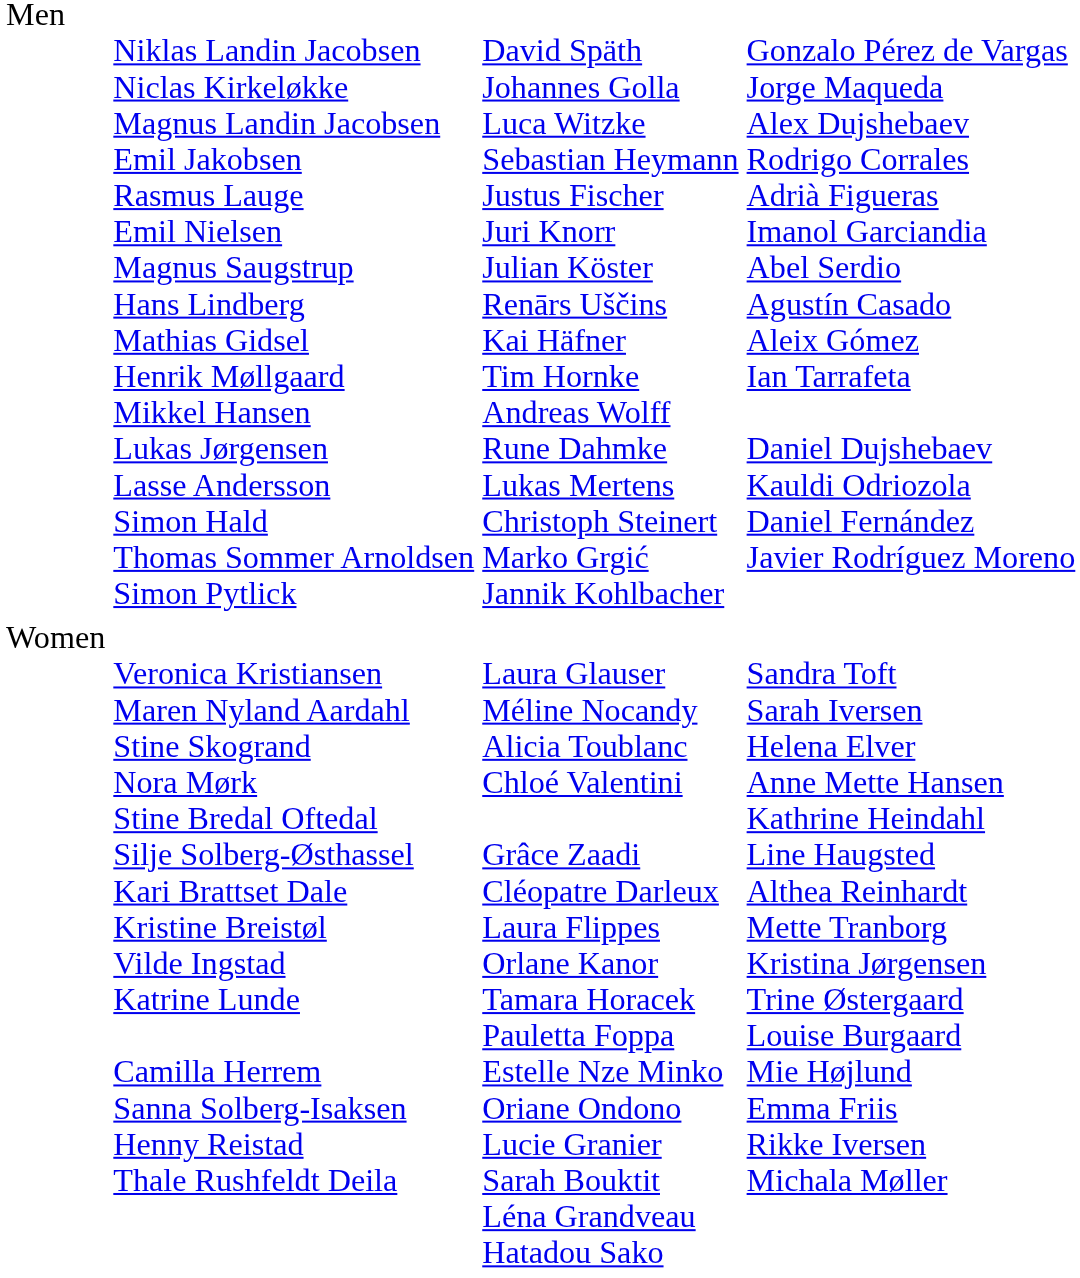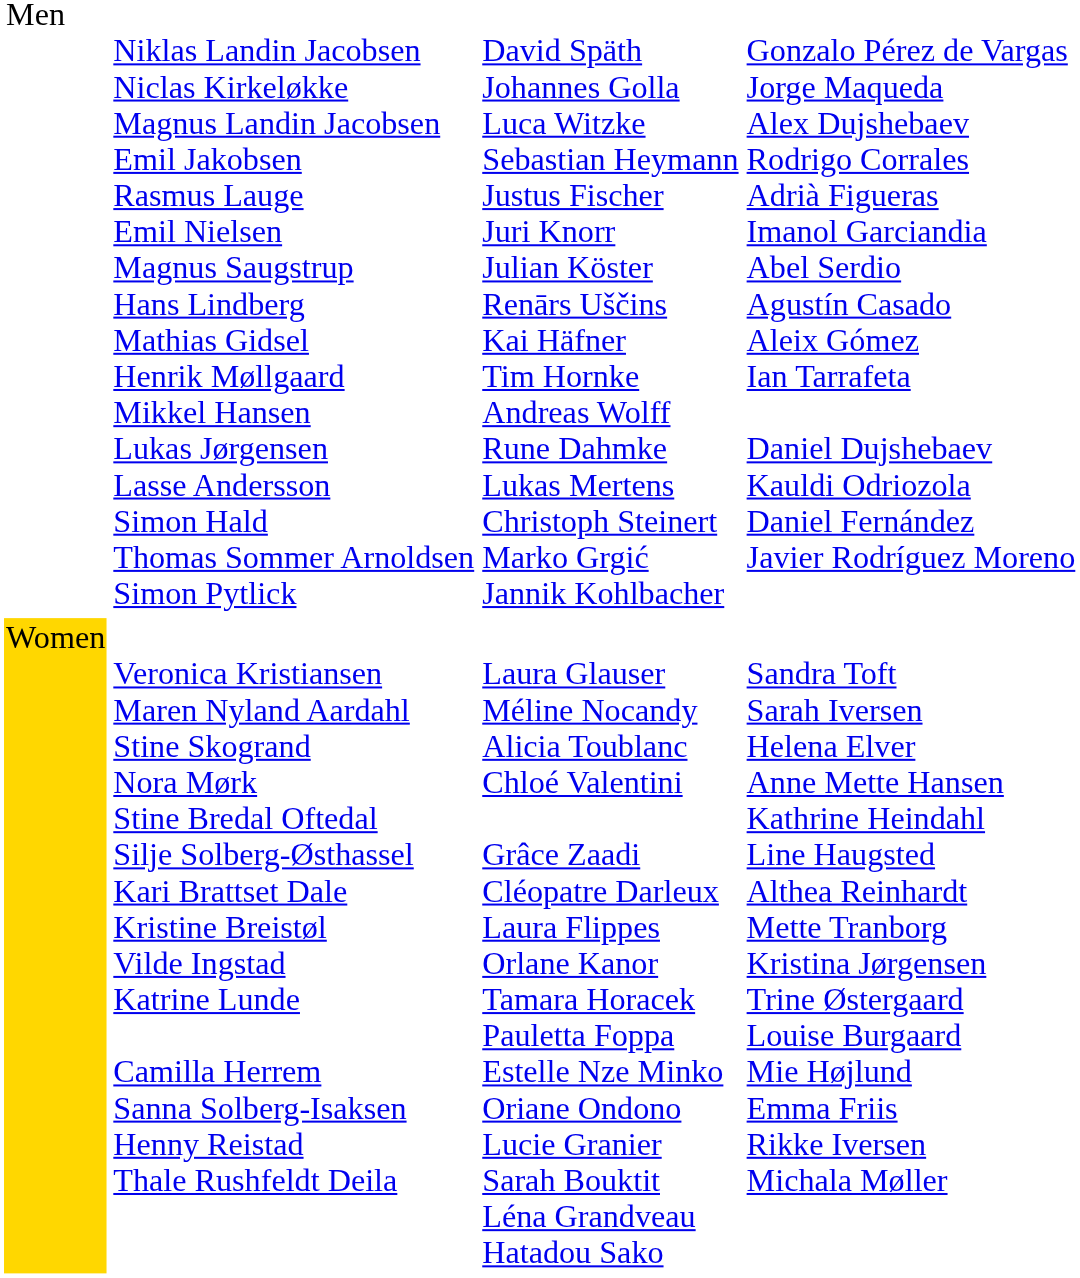(56, 637) no background -> (56, 637) gold background
